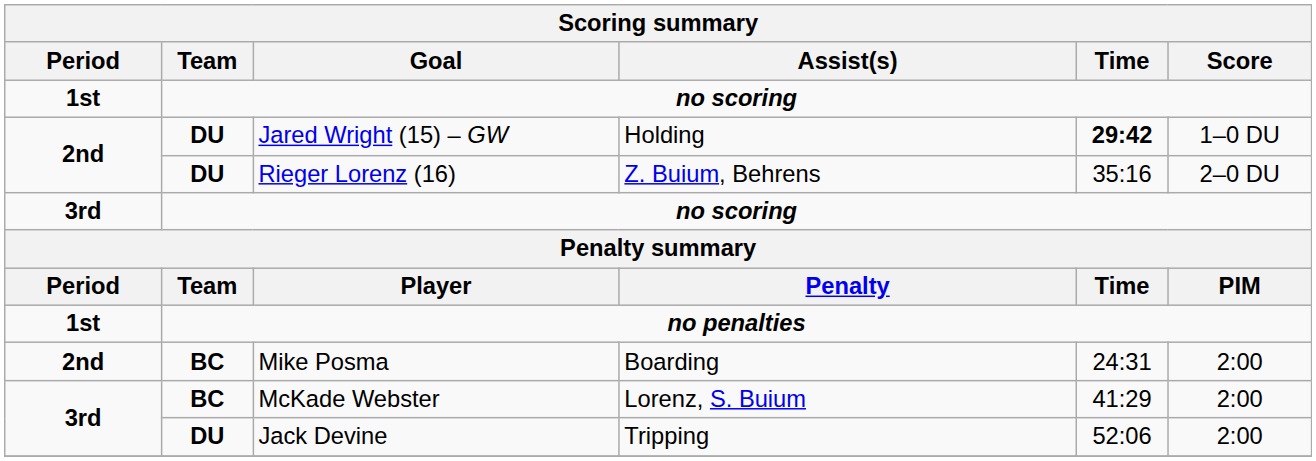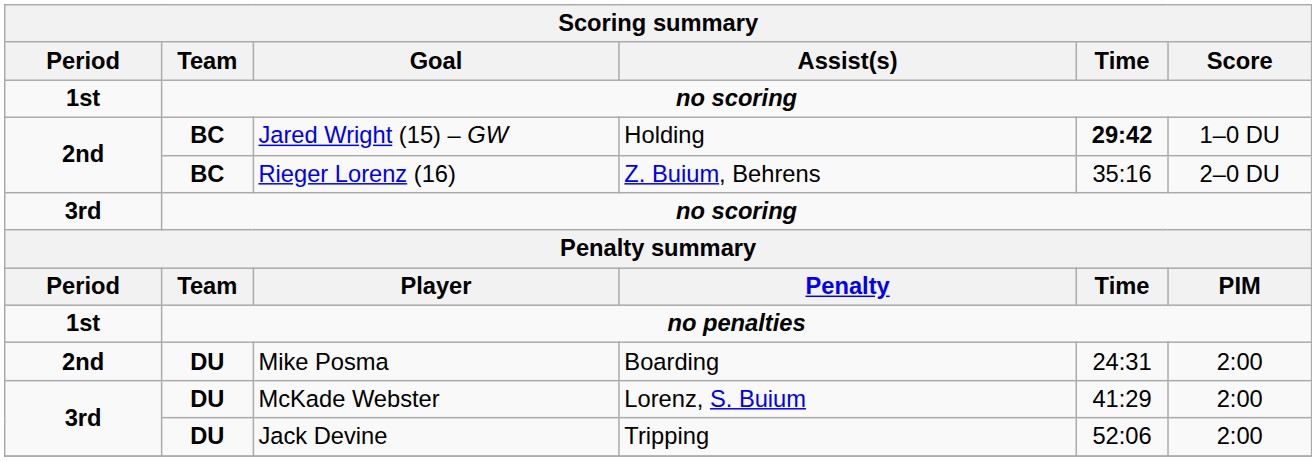(207, 135) DU -> (207, 135) BC
(207, 173) DU -> (207, 173) BC
(207, 361) BC -> (207, 361) DU
(207, 398) BC -> (207, 398) DU
